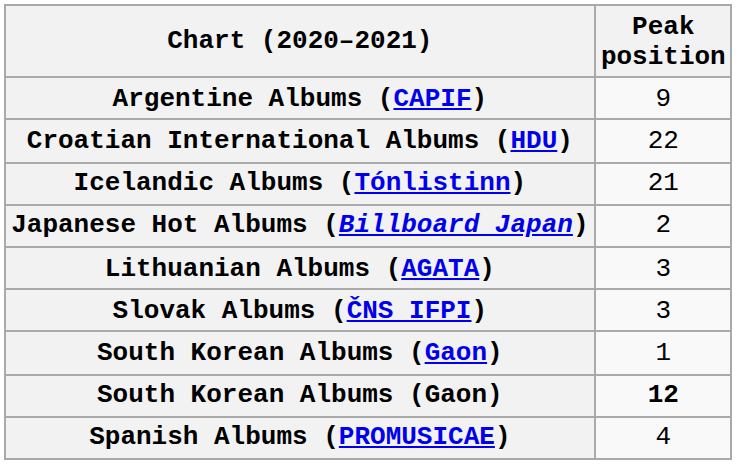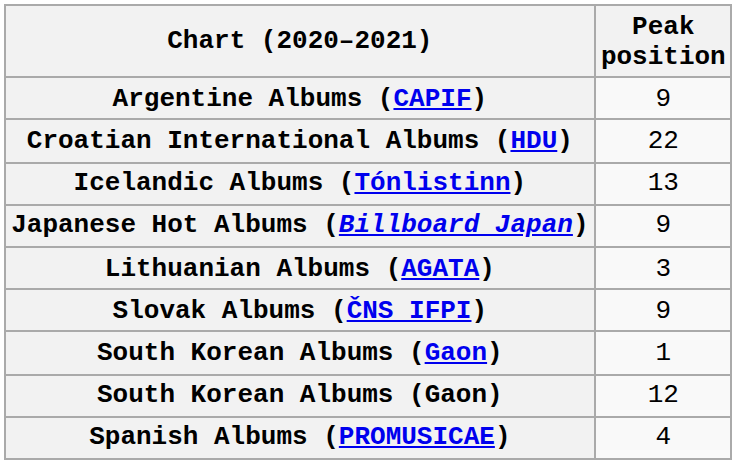(663, 183) 21 -> (663, 183) 13
(663, 226) 2 -> (663, 226) 9
(663, 310) 3 -> (663, 310) 9
(663, 395) bold -> (663, 395) normal
